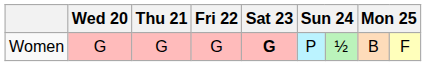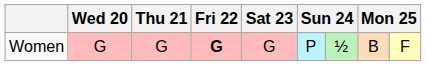(217, 46) normal -> (217, 46) bold
(269, 46) bold -> (269, 46) normal
